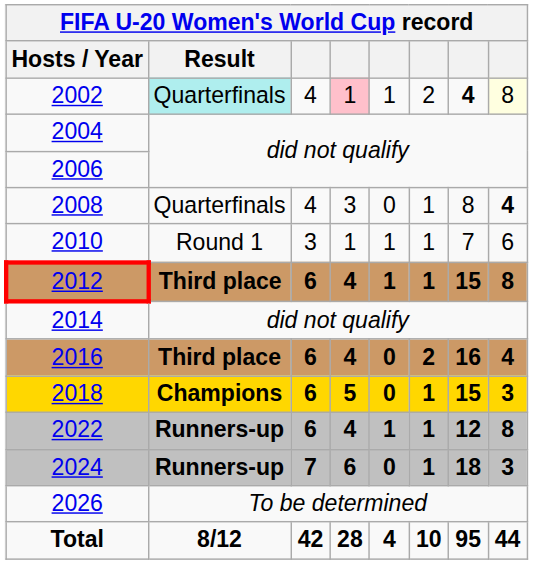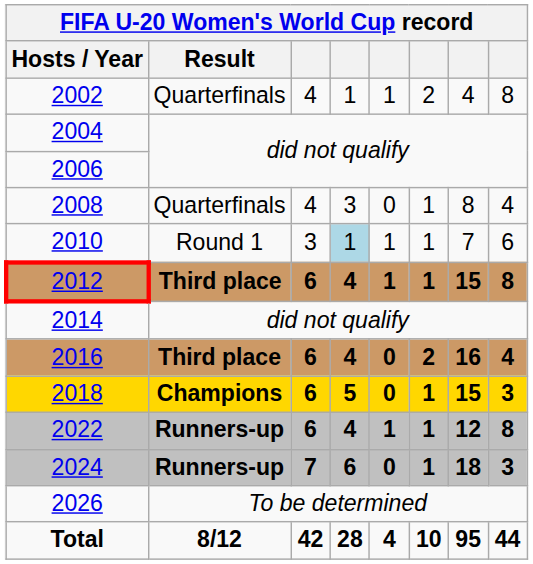(220, 95) paleturquoise background -> (220, 95) no background
(350, 95) pink background -> (350, 95) no background
(468, 95) bold -> (468, 95) normal
(508, 95) lightyellow background -> (508, 95) no background
(508, 205) bold -> (508, 205) normal
(350, 242) no background -> (350, 242) lightblue background
